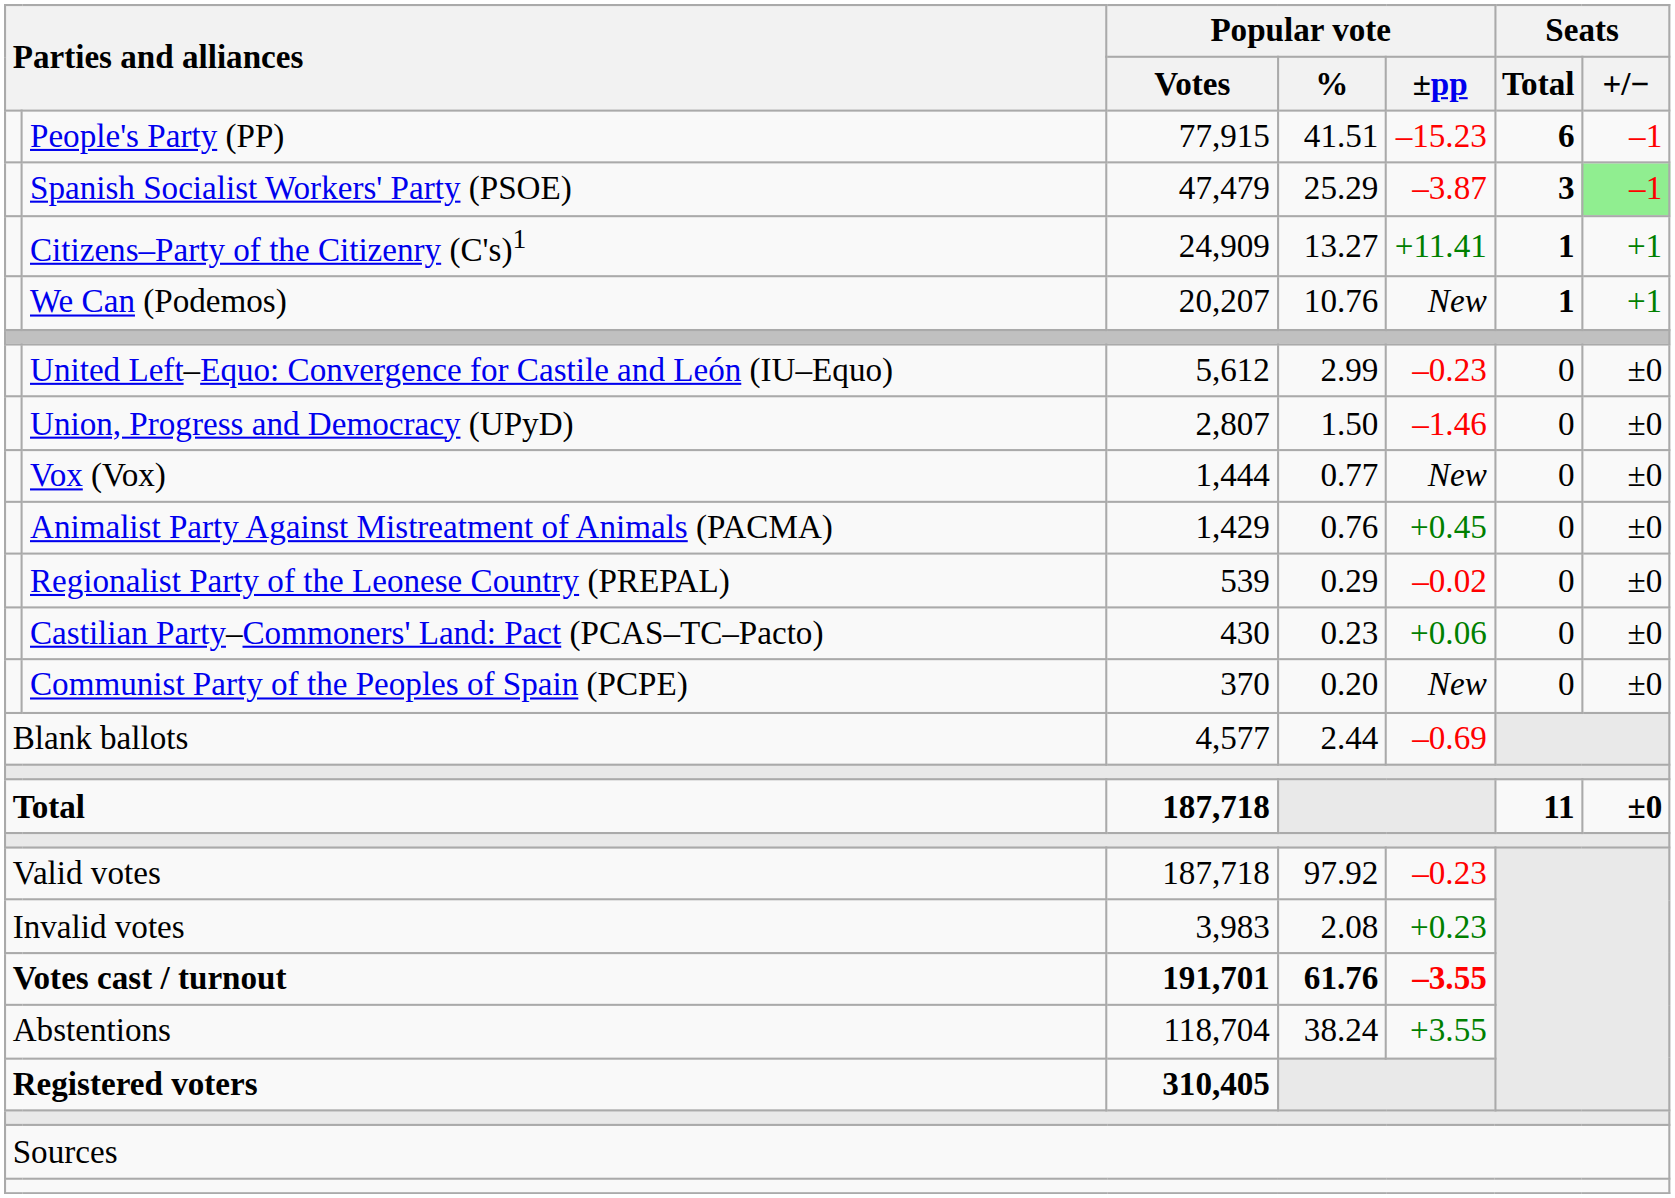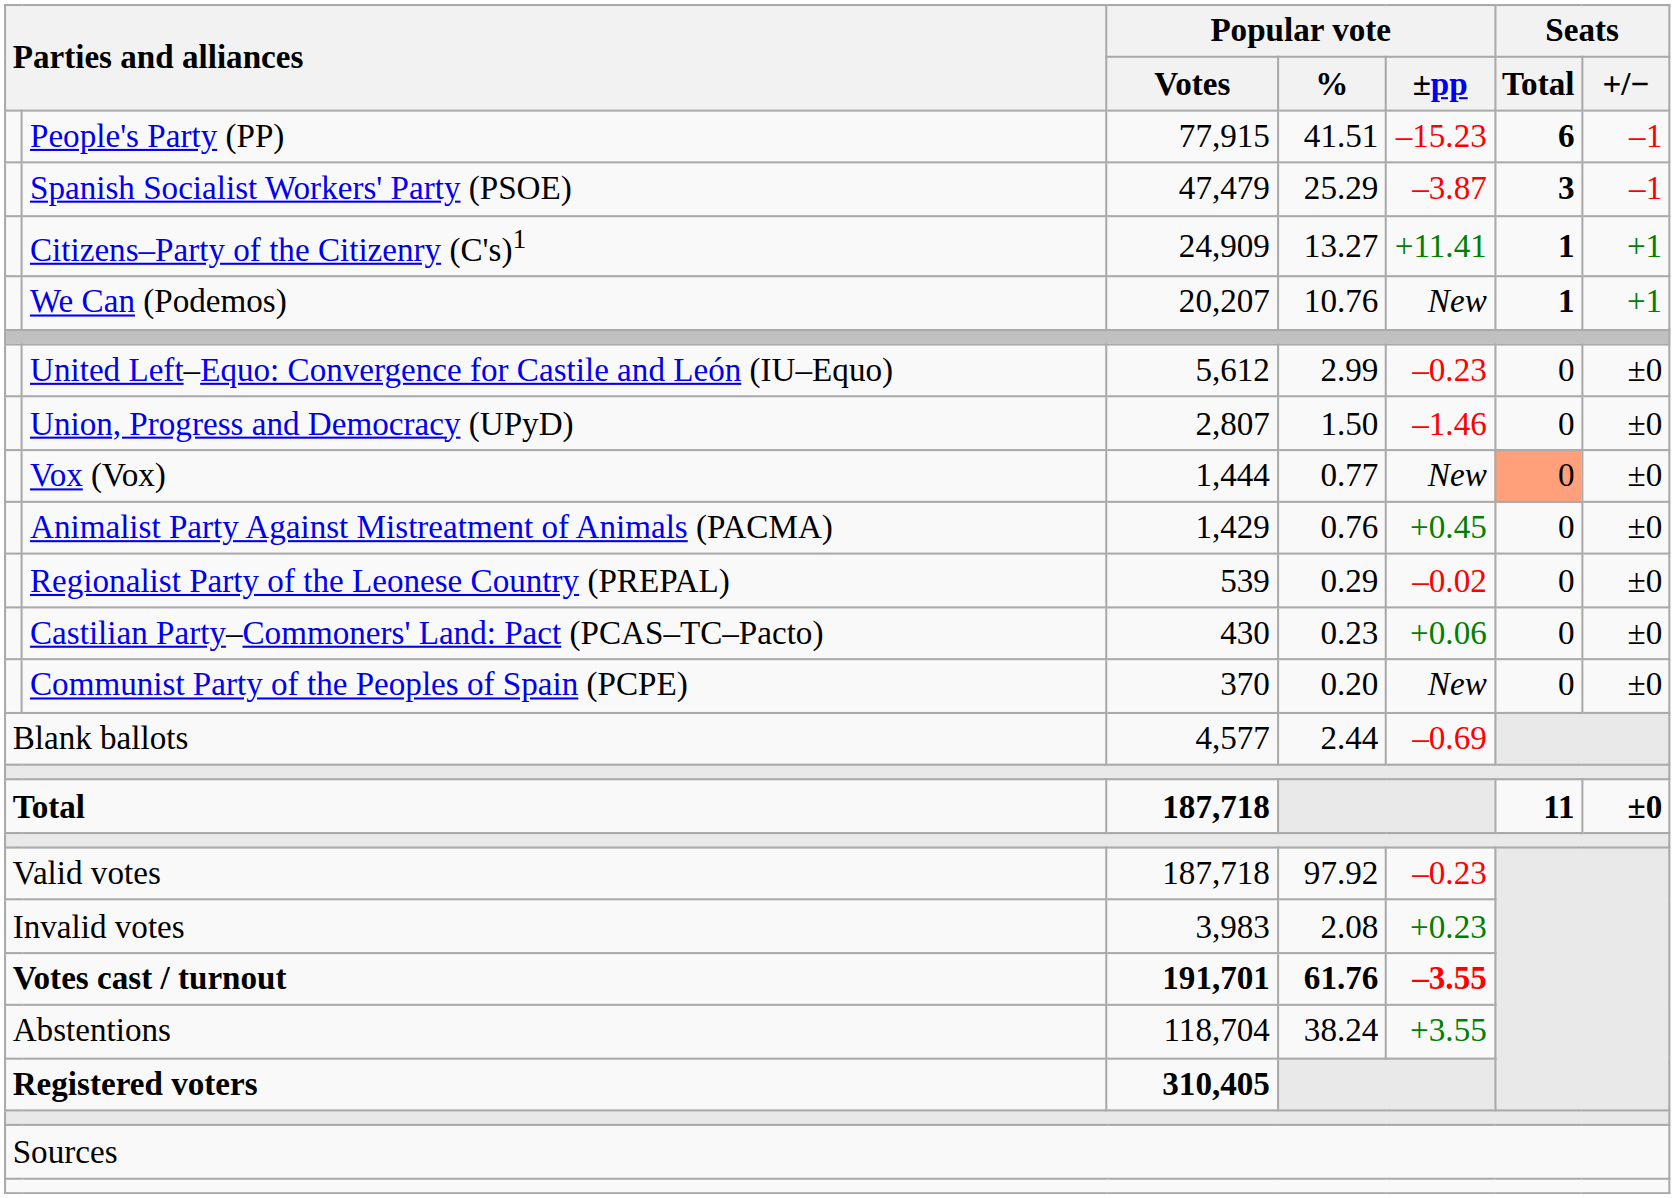(1646, 188) lightgreen background -> (1646, 188) no background
(1566, 475) no background -> (1566, 475) lightsalmon background
